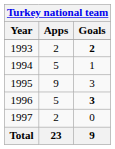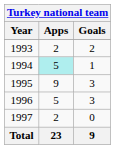(92, 48) bold -> (92, 48) normal
(56, 65) no background -> (56, 65) paleturquoise background
(92, 100) bold -> (92, 100) normal
